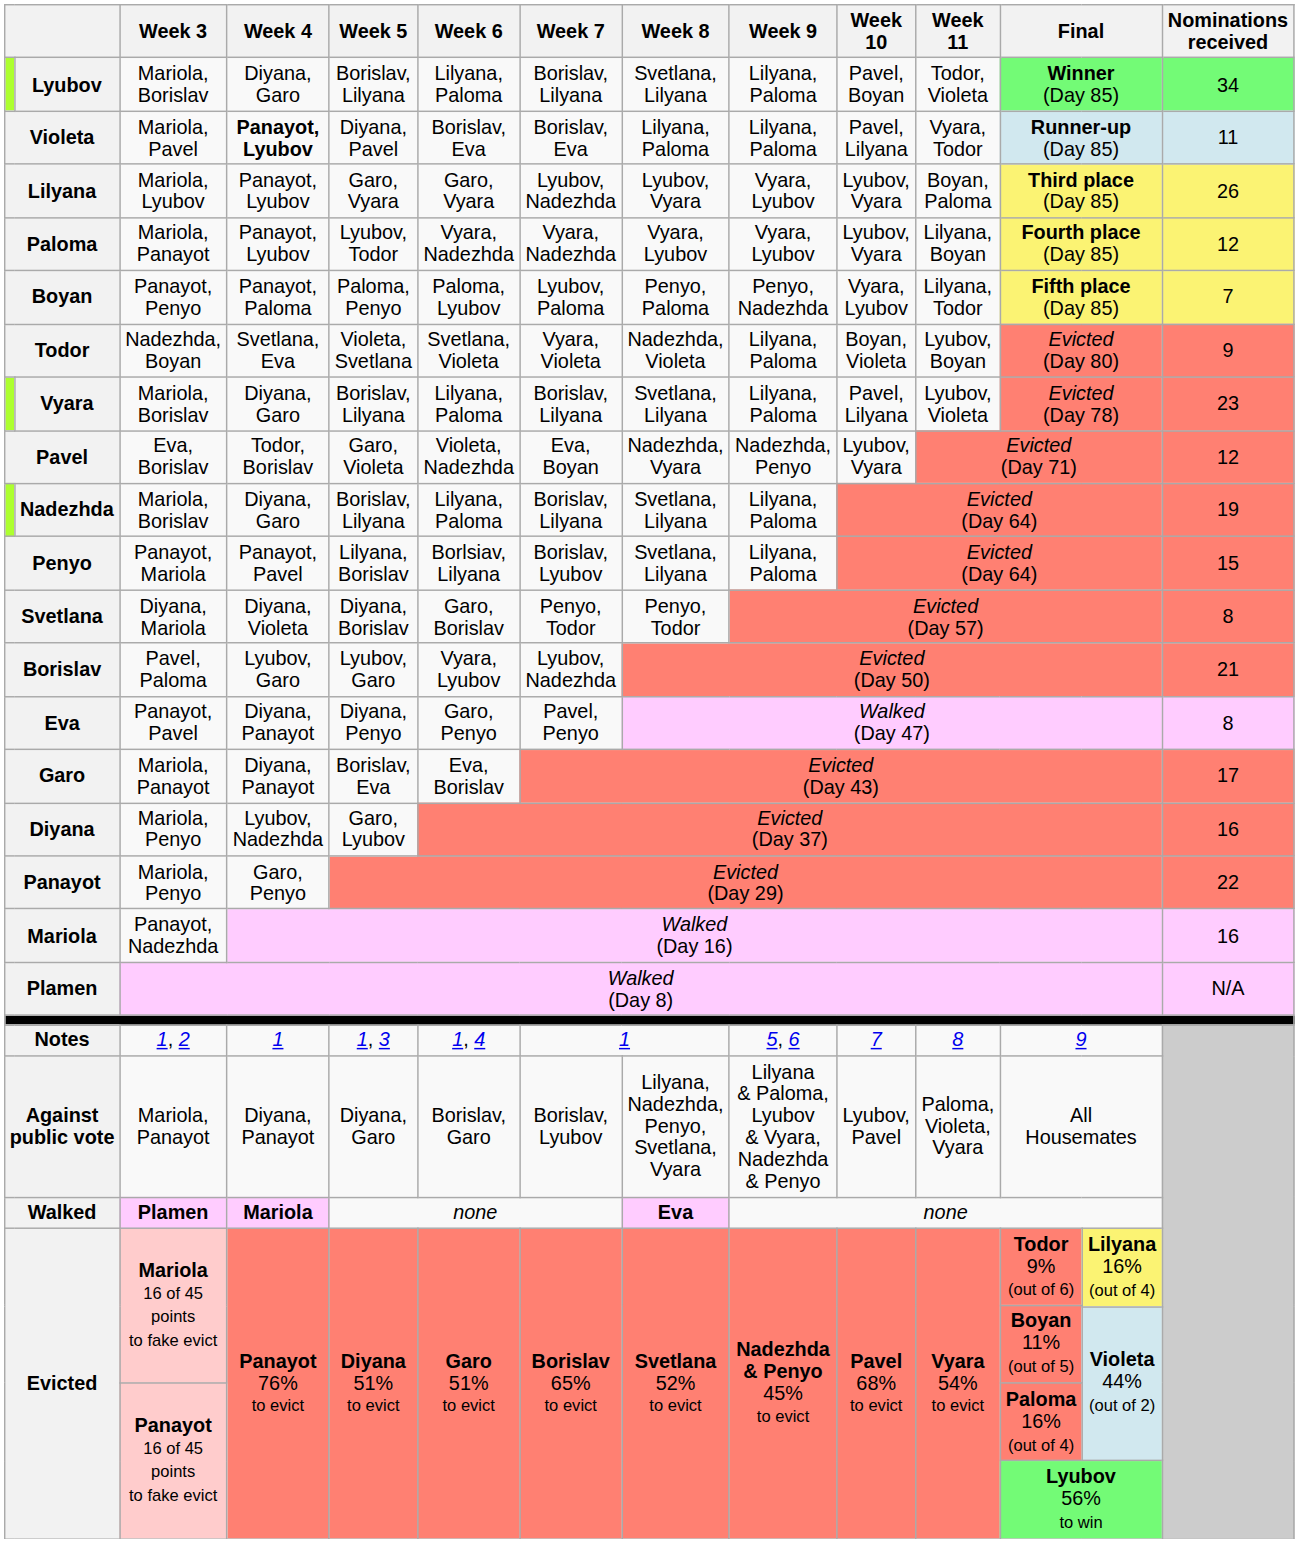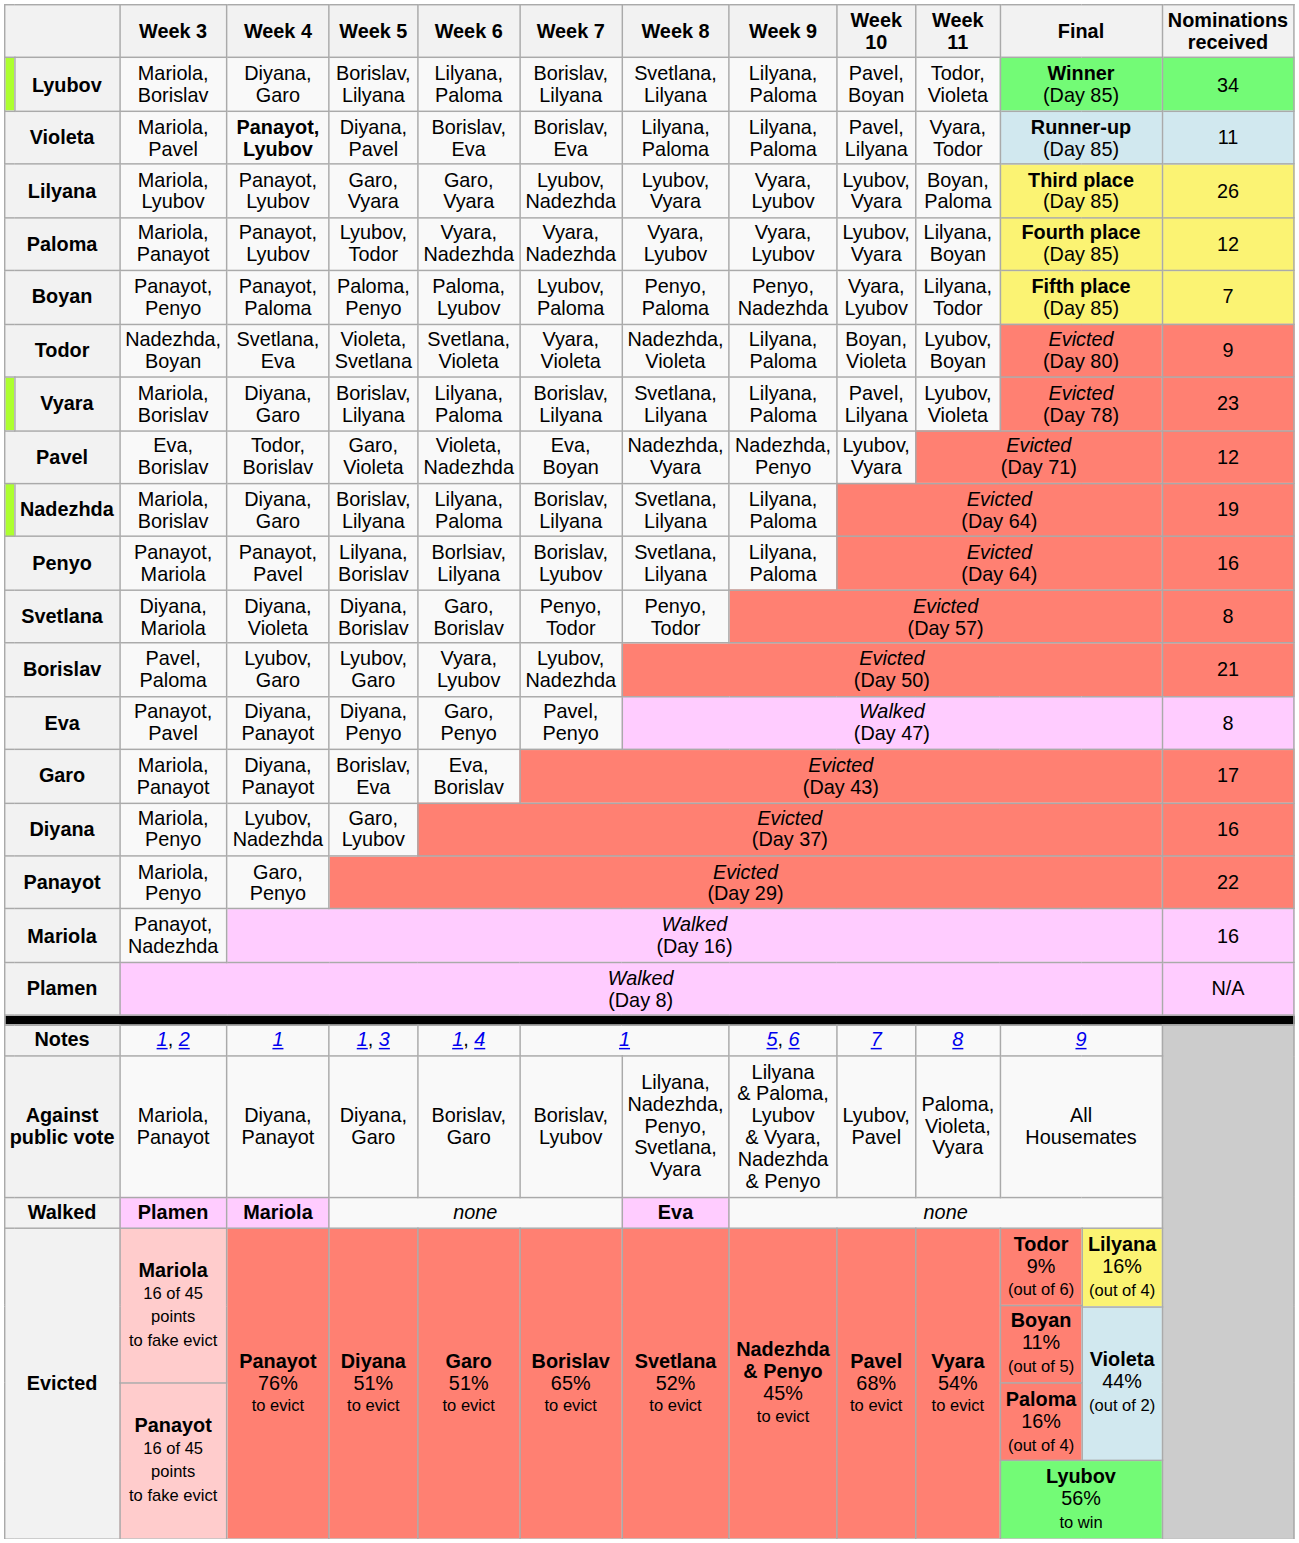(1228, 563) 15 -> (1228, 563) 16
